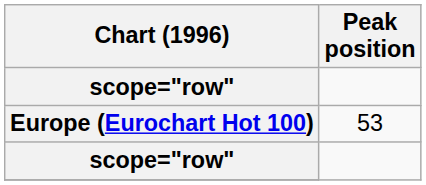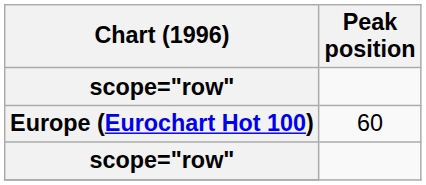(370, 123) 53 -> (370, 123) 60
